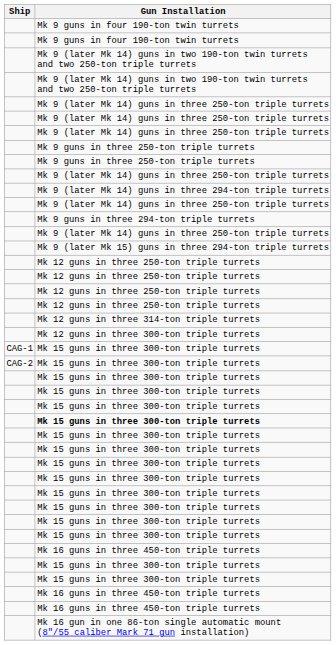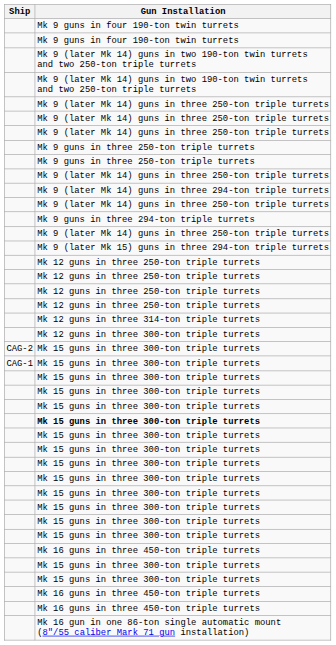(20, 349) CAG-1 -> (20, 349) CAG-2
(20, 363) CAG-2 -> (20, 363) CAG-1
